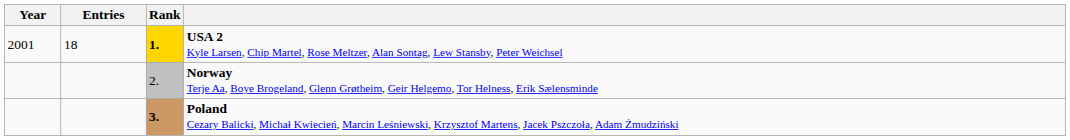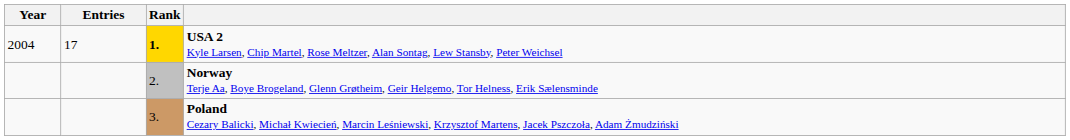(21, 44) 2001 -> (21, 44) 2004
(71, 44) 18 -> (71, 44) 17
(154, 116) bold -> (154, 116) normal
